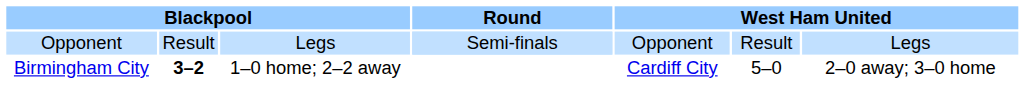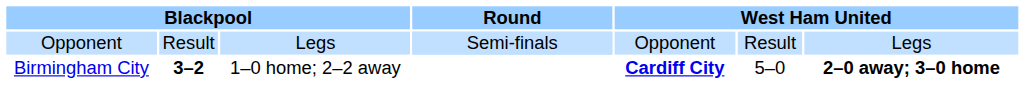(672, 68) normal -> (675, 68) bold
(910, 68) normal -> (911, 68) bold
